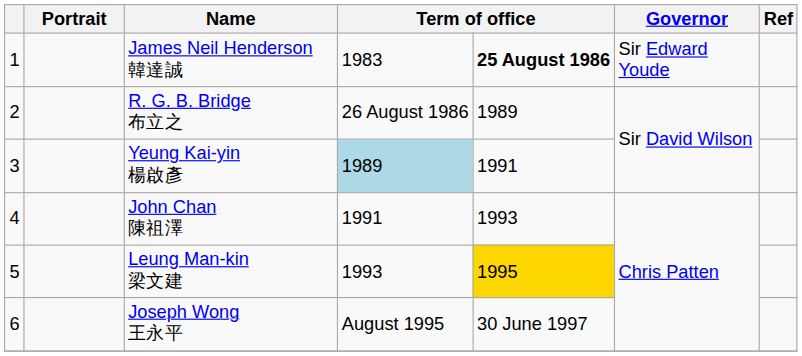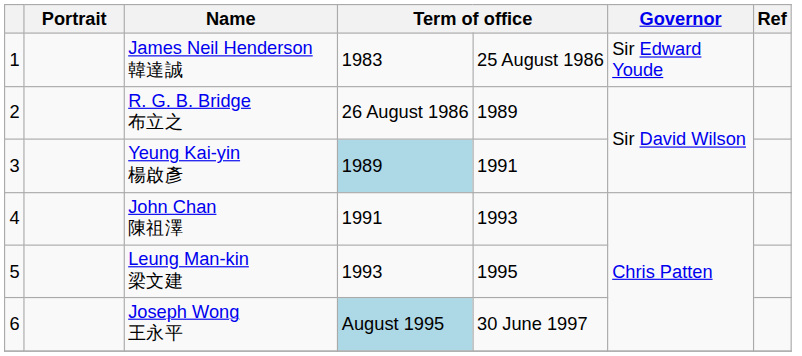(544, 59) bold -> (540, 59) normal
(497, 271) gold background -> (497, 271) no background
(393, 324) no background -> (393, 324) lightblue background
